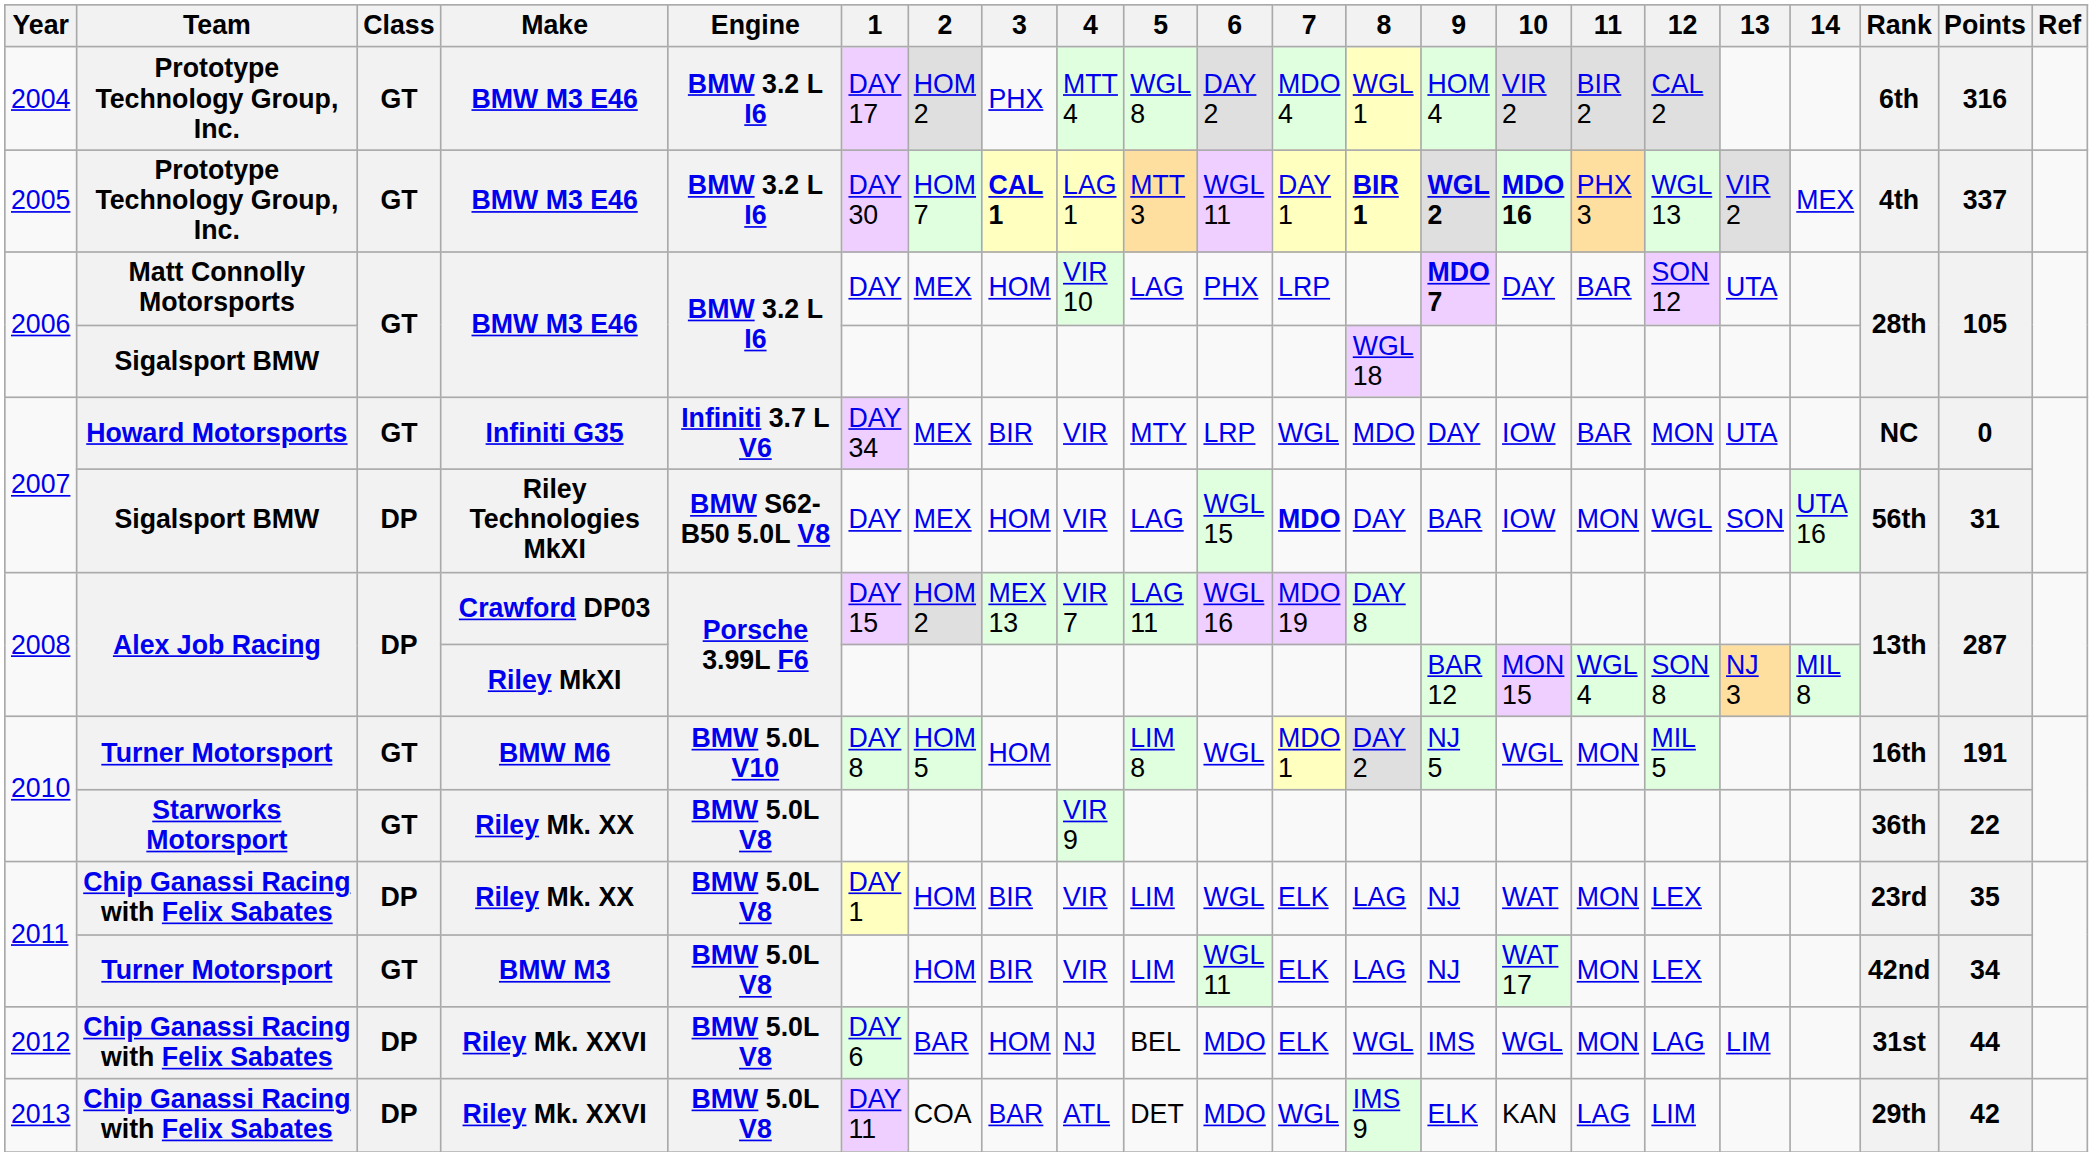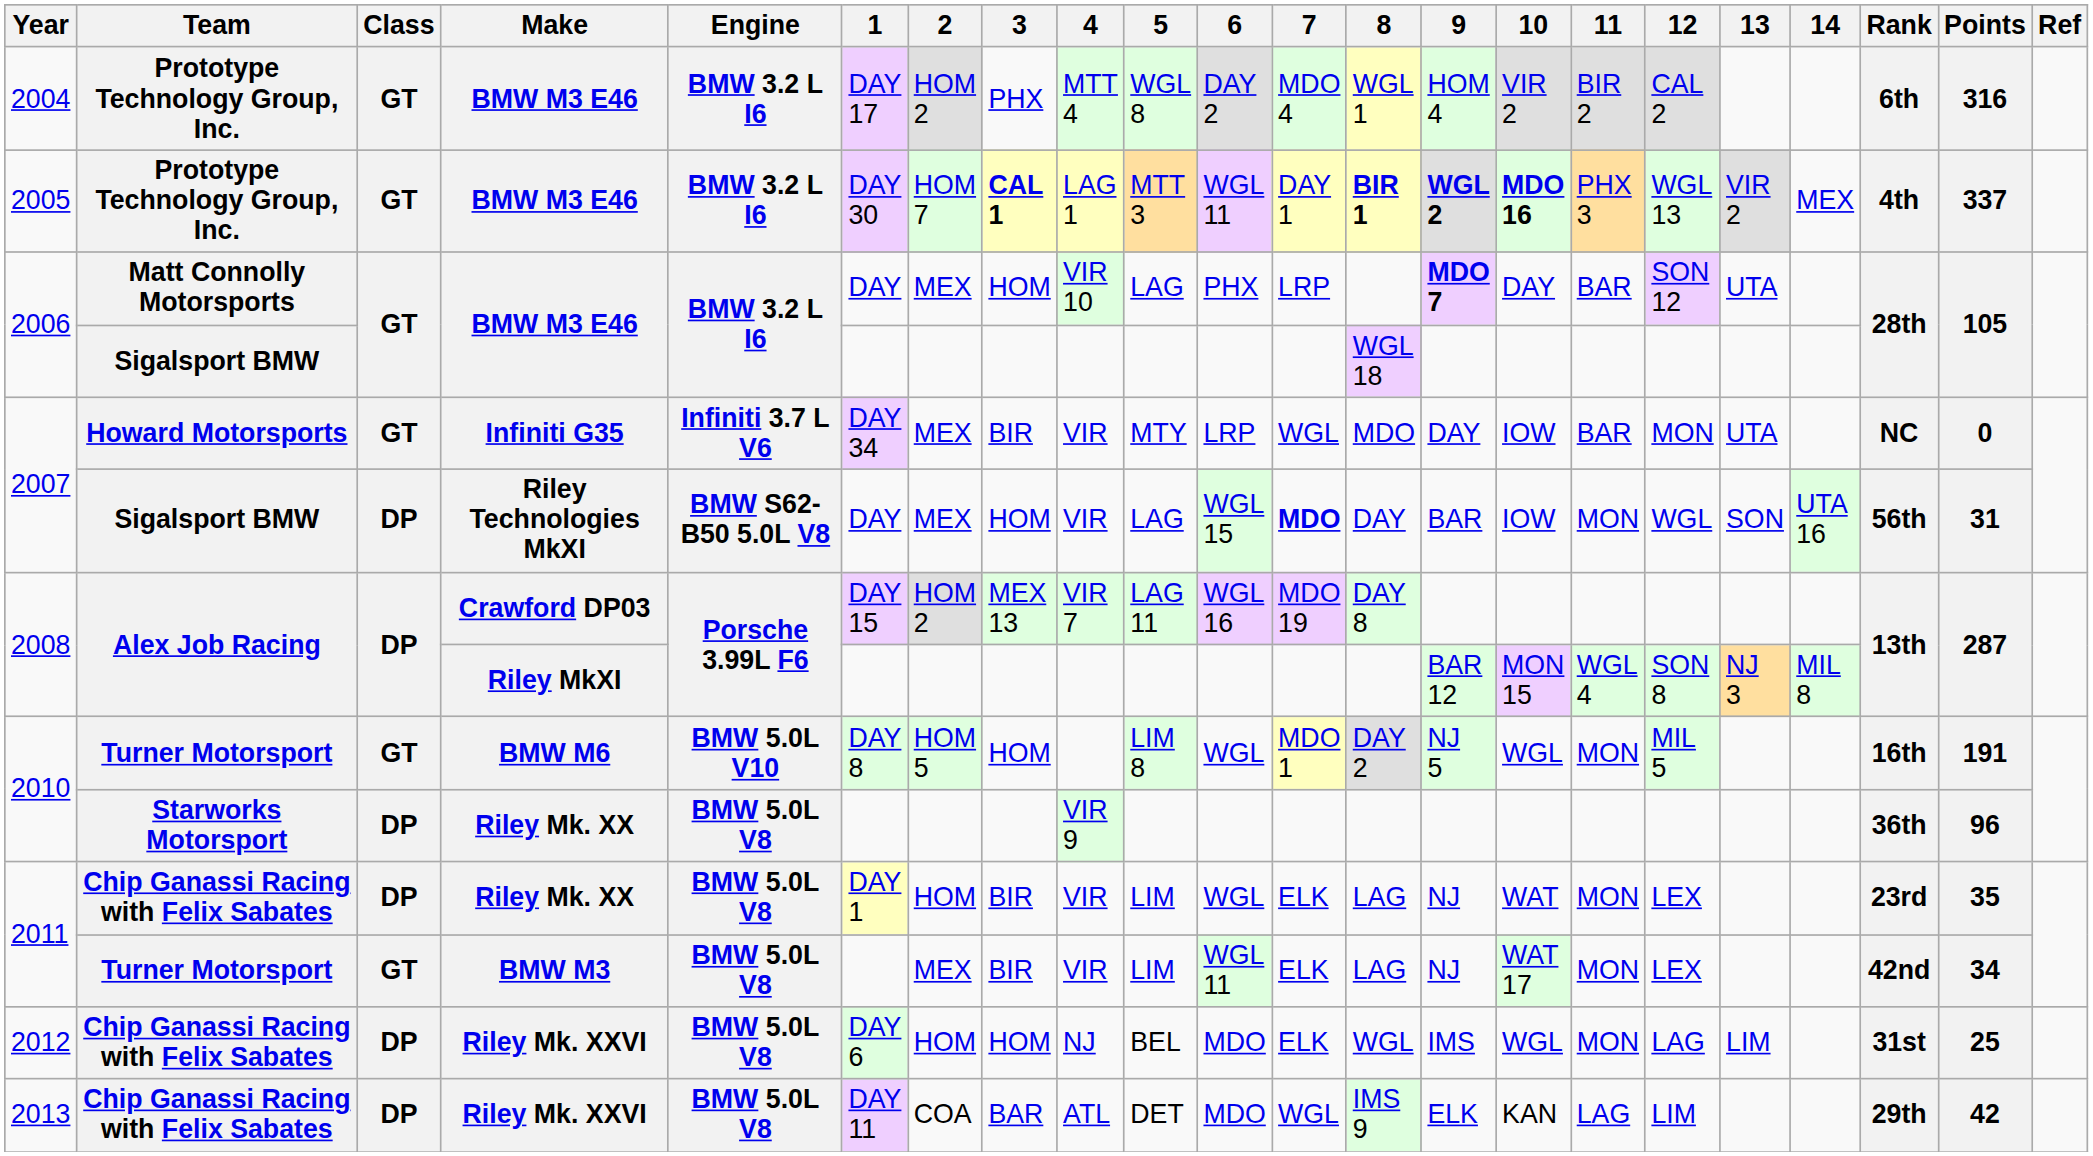(399, 825) GT -> (399, 825) DP
(1985, 825) 22 -> (1985, 825) 96
(945, 970) HOM -> (943, 970) MEX
(941, 1042) BAR -> (945, 1042) HOM
(1985, 1042) 44 -> (1985, 1042) 25
